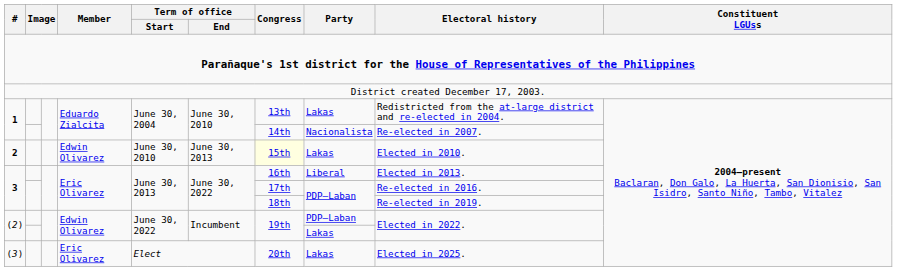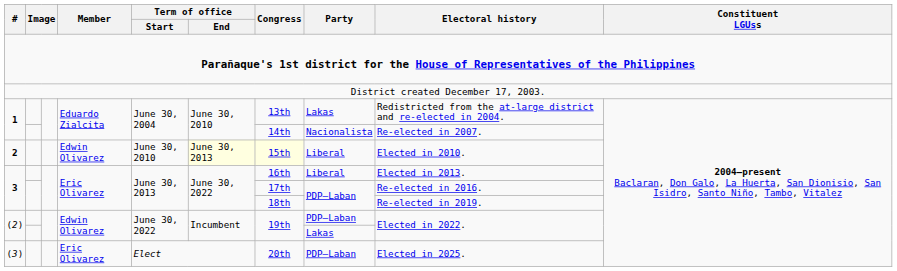(213, 152) no background -> (213, 152) lightyellow background
(320, 152) Lakas -> (325, 152) Liberal
(320, 253) Lakas -> (331, 253) PDP–Laban
